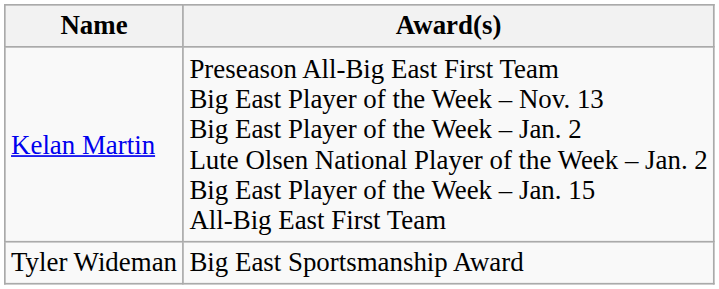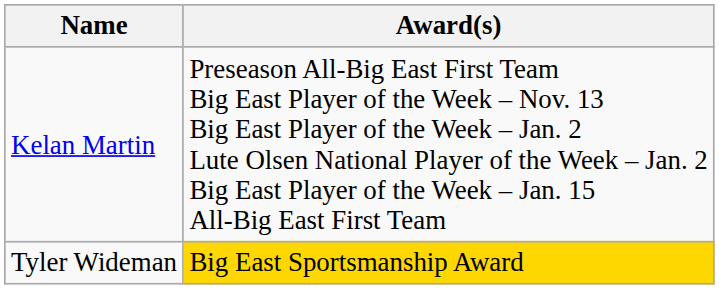(357, 262) no background -> (357, 262) gold background
